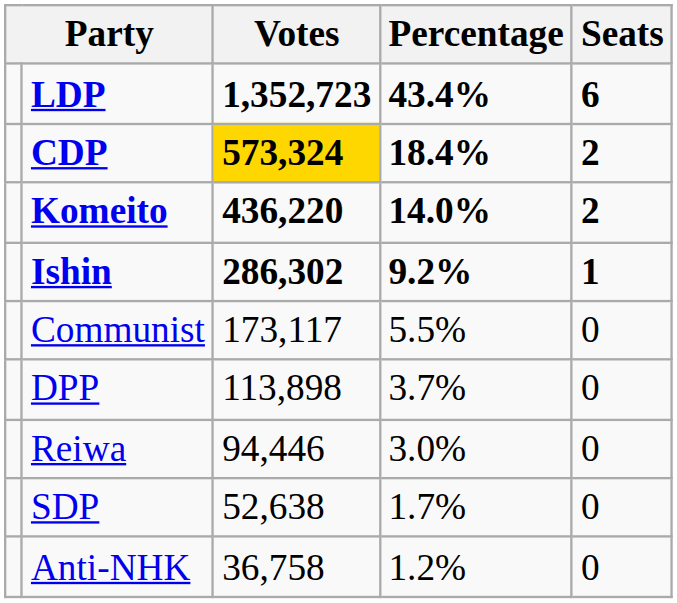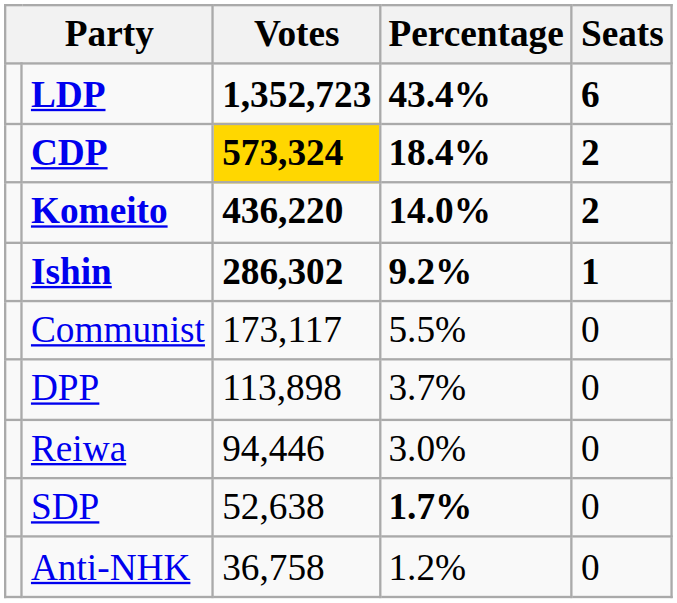(427, 507) normal -> (430, 507) bold
